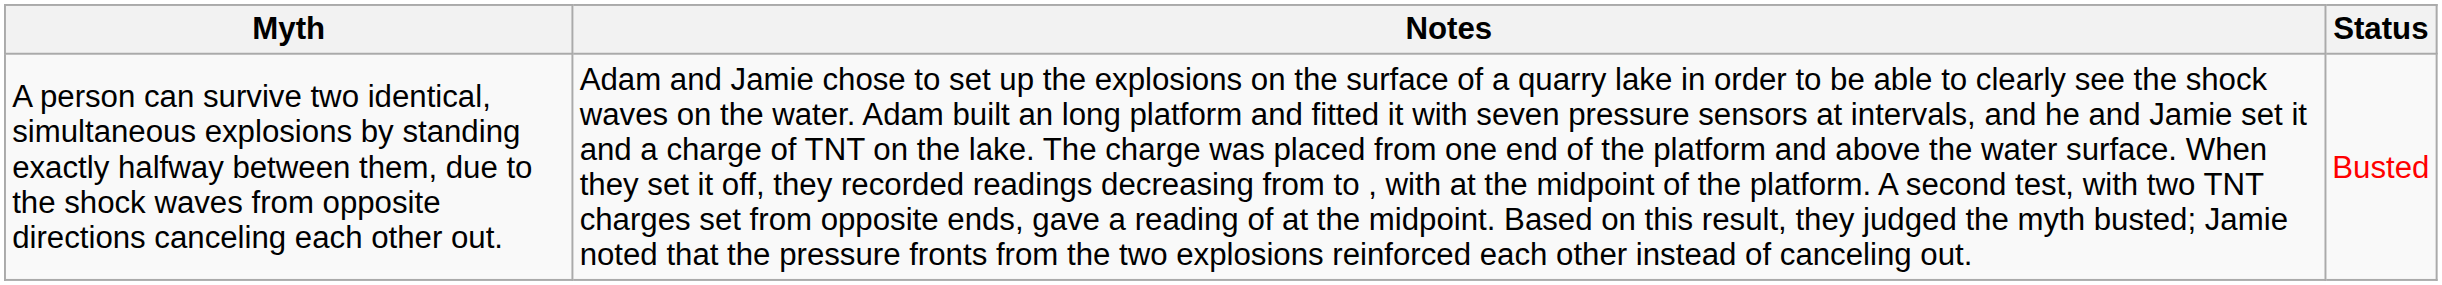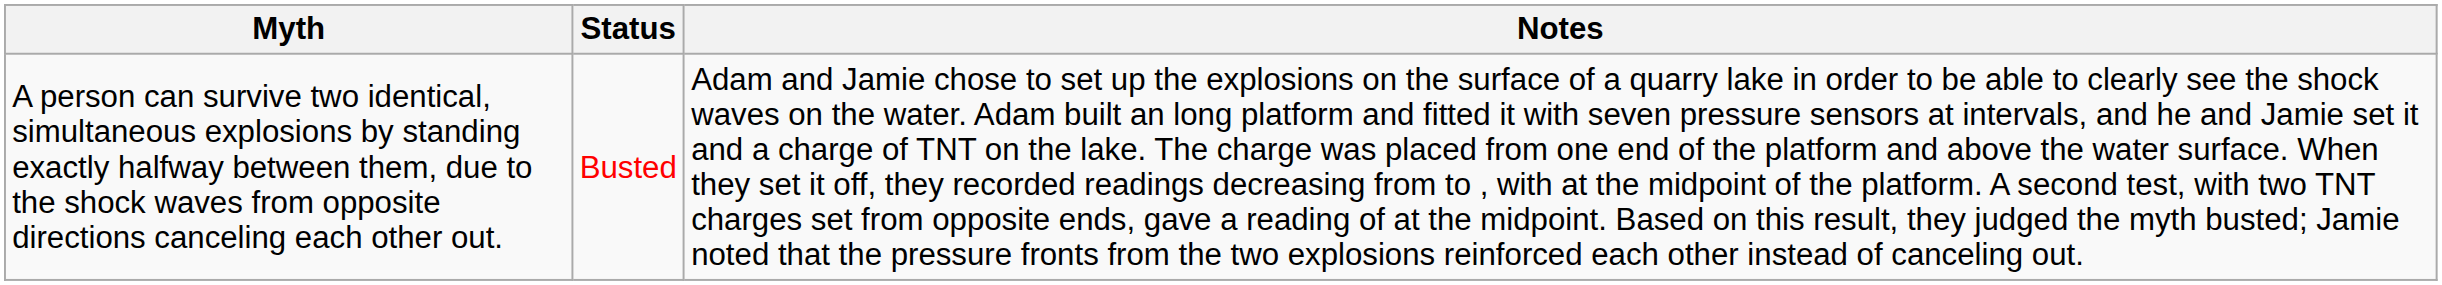columns swapped: (2381, 29) <-> (1449, 29)
